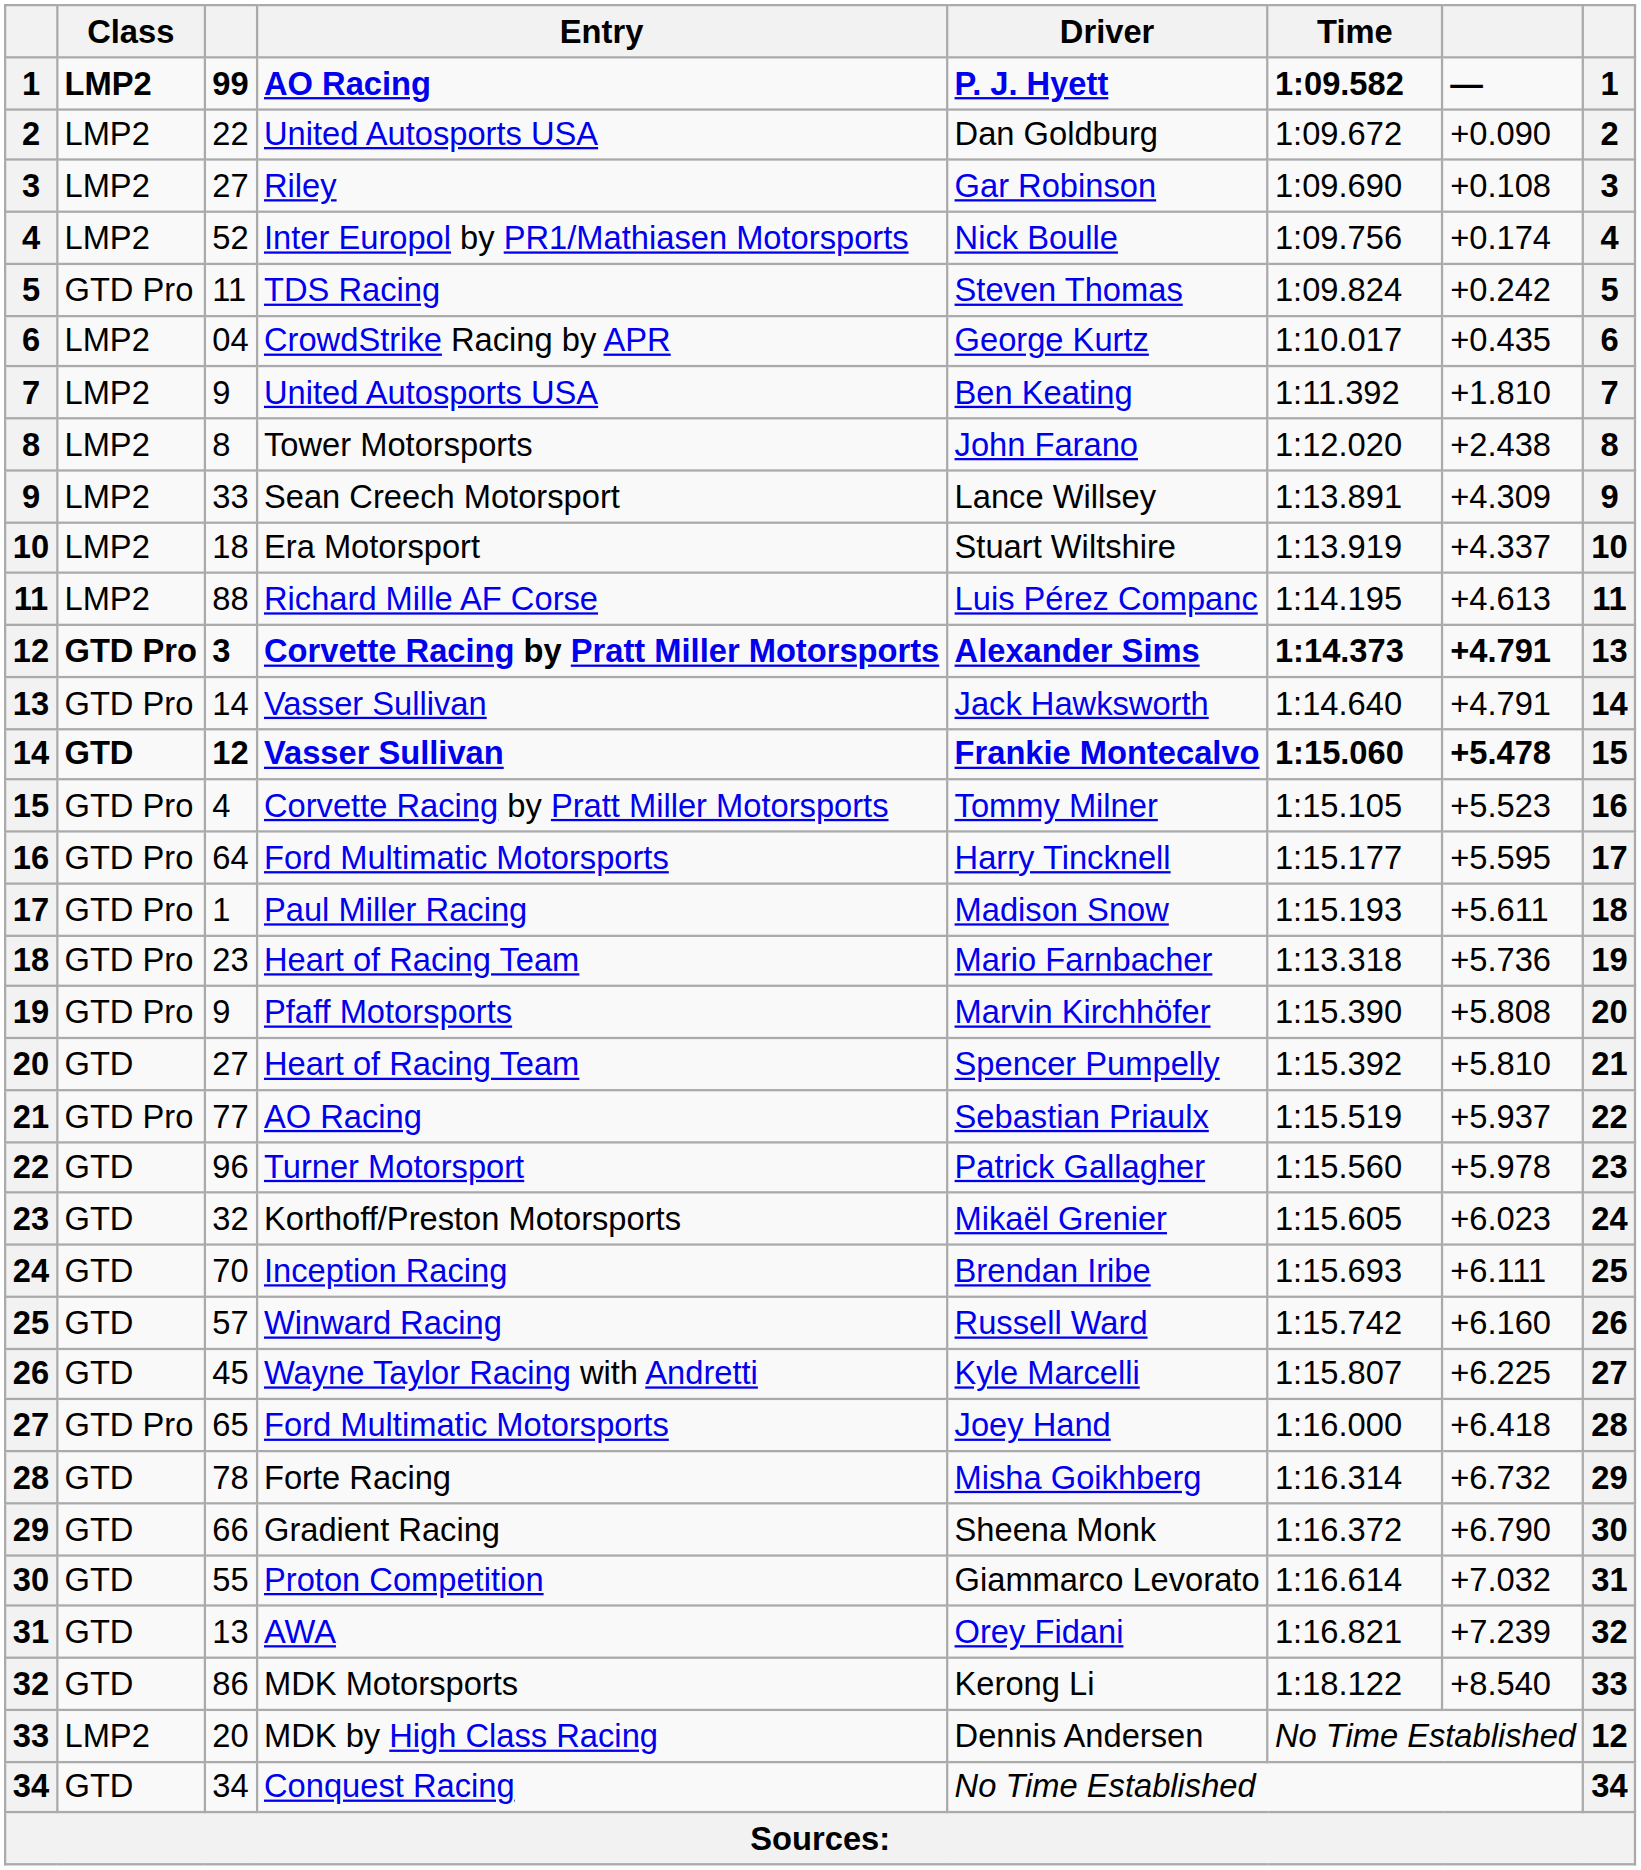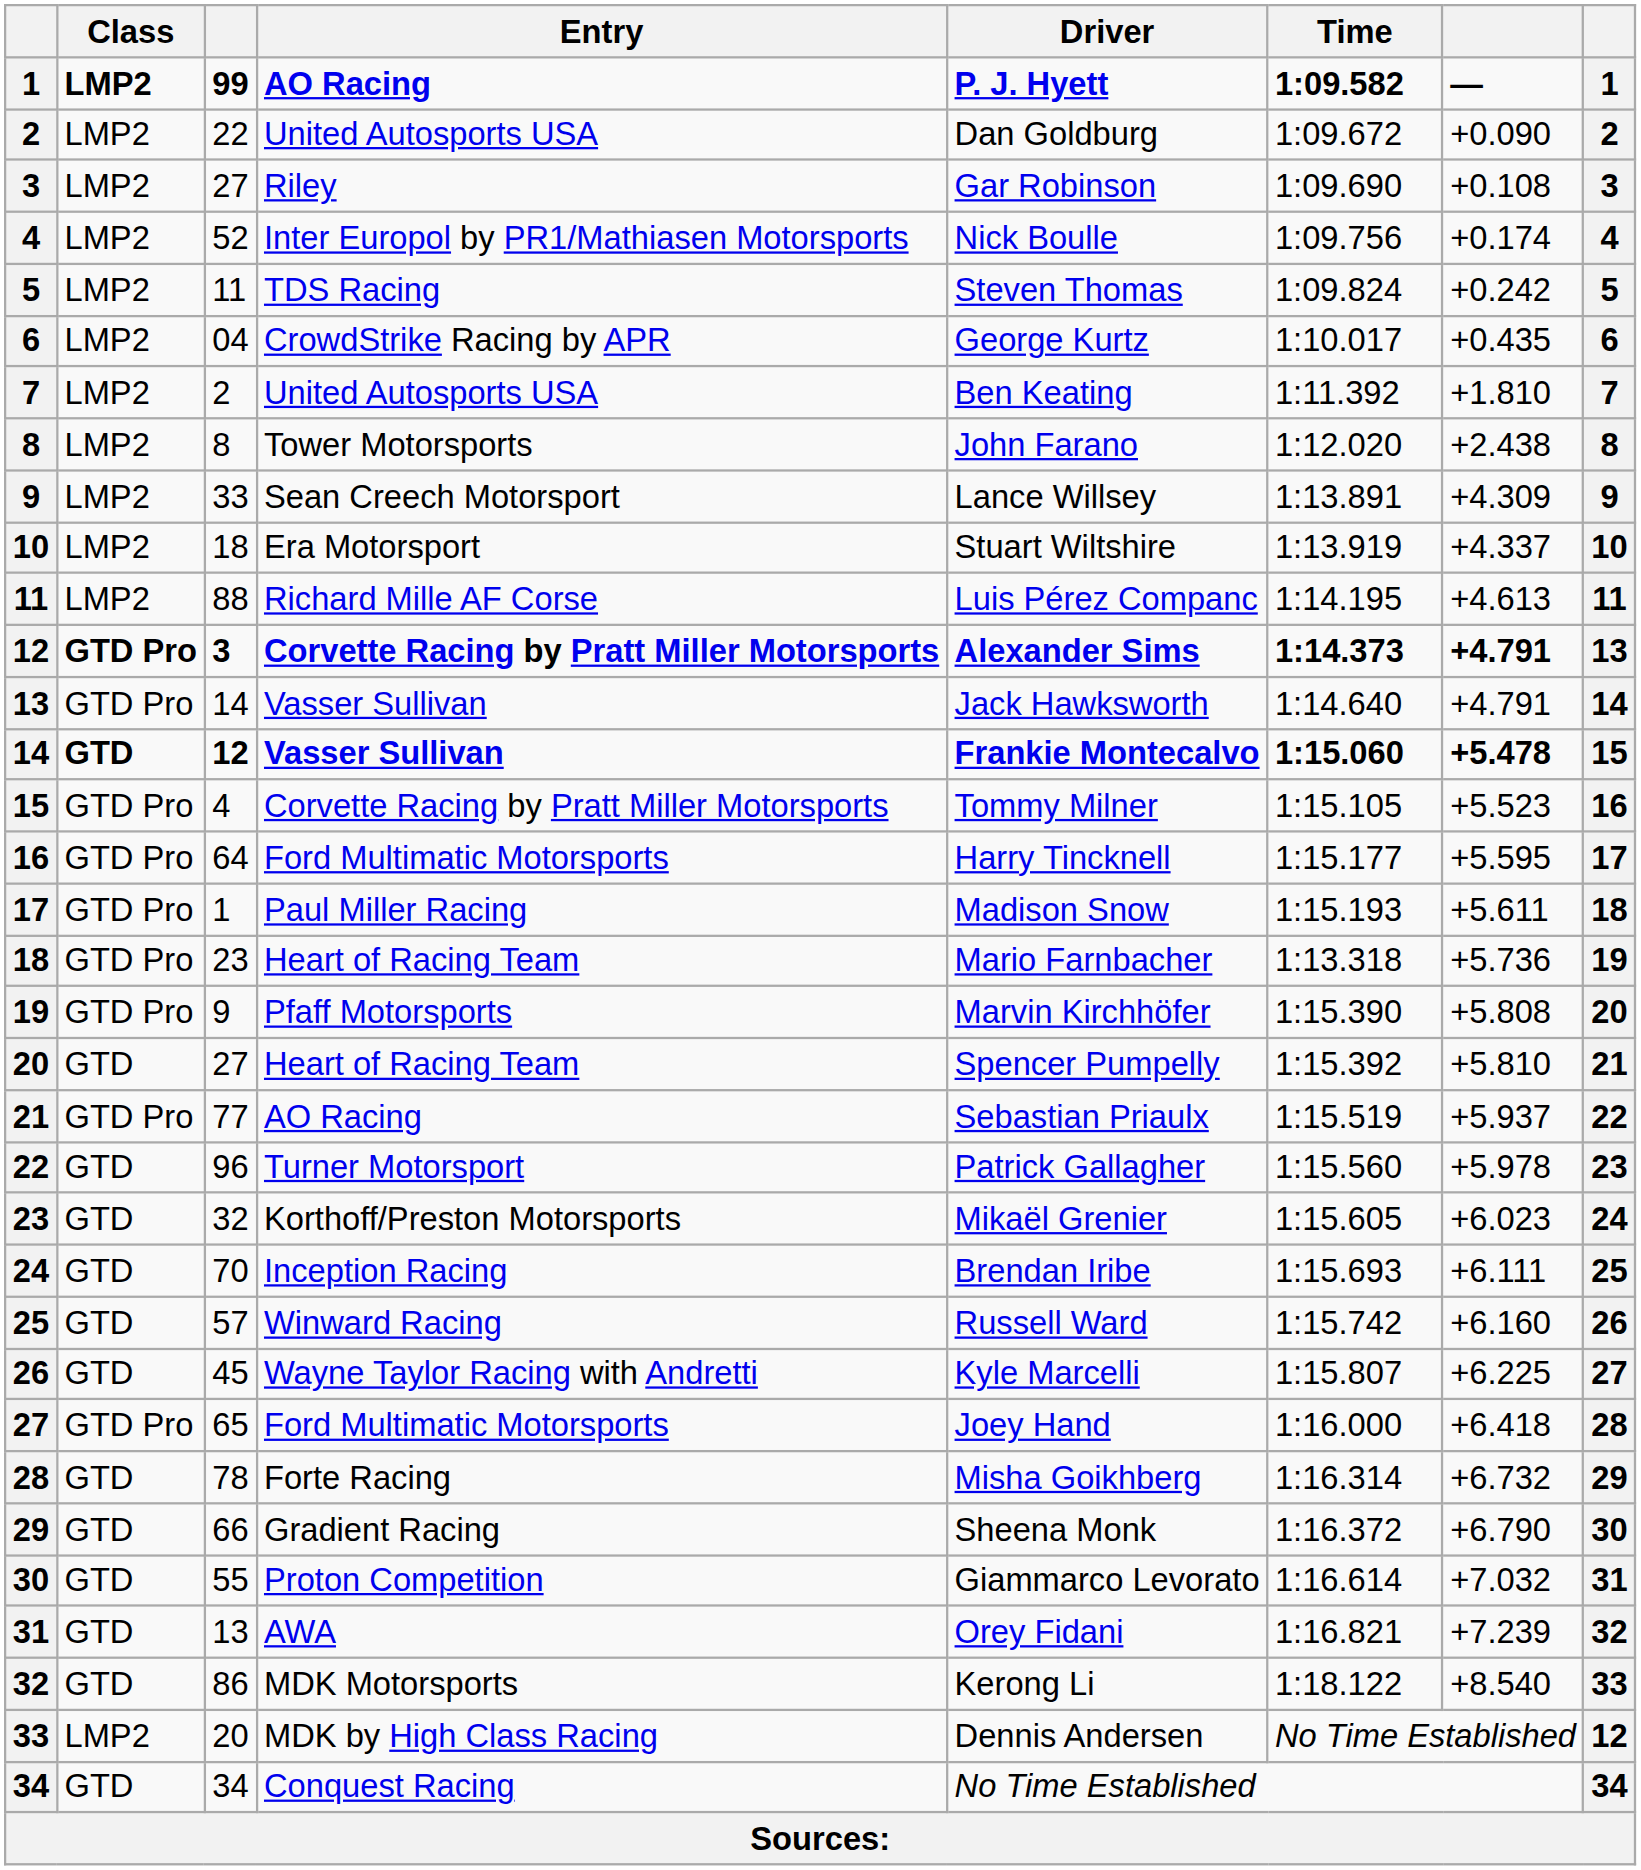(129, 290) GTD Pro -> (107, 290) LMP2
(221, 393) 9 -> (221, 393) 2
